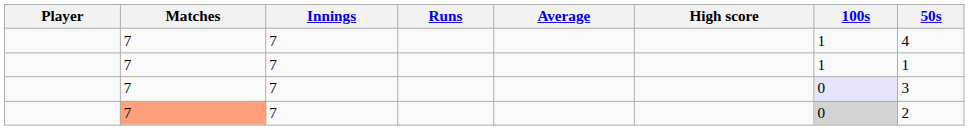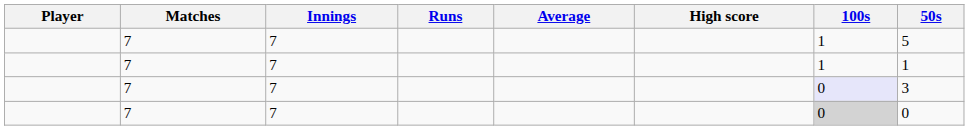(905, 40) 4 -> (905, 40) 5
(127, 112) lightsalmon background -> (127, 112) no background
(905, 112) 2 -> (905, 112) 0
